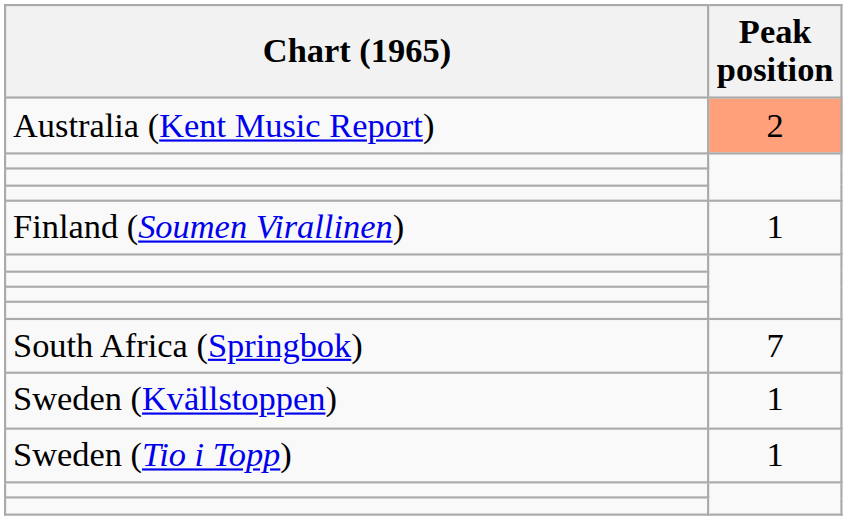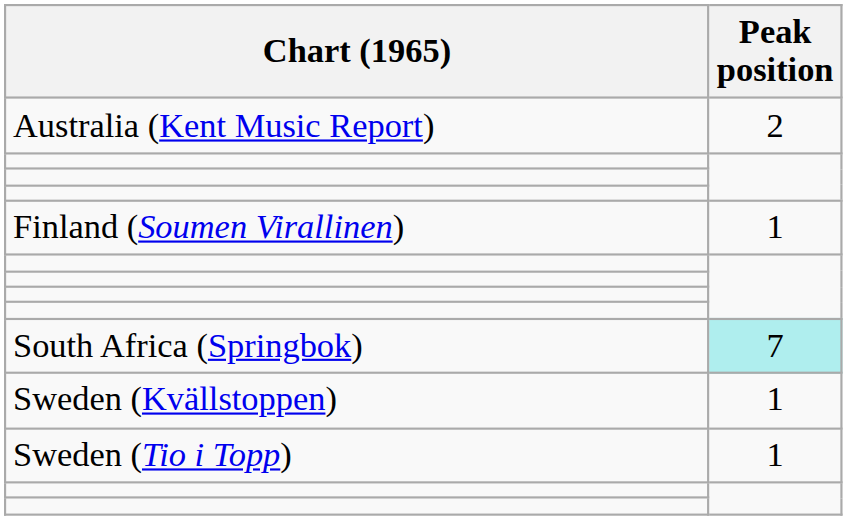(775, 125) lightsalmon background -> (775, 125) no background
(775, 345) no background -> (775, 345) paleturquoise background
